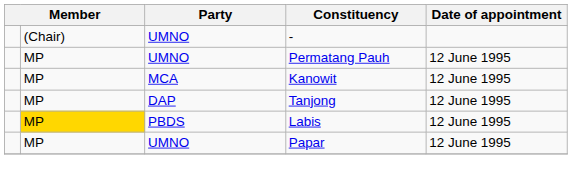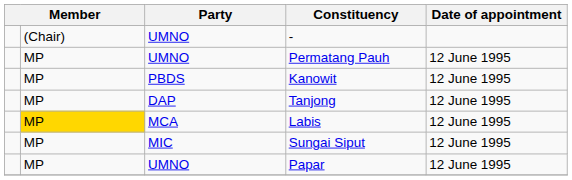(163, 79) MCA -> (166, 79) PBDS
(166, 121) PBDS -> (163, 121) MCA
+ row: (327, 143)
